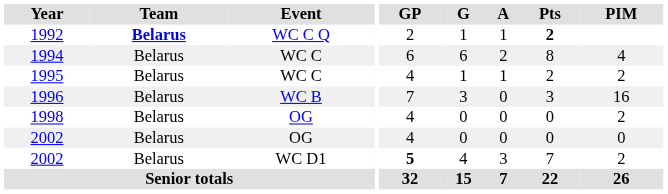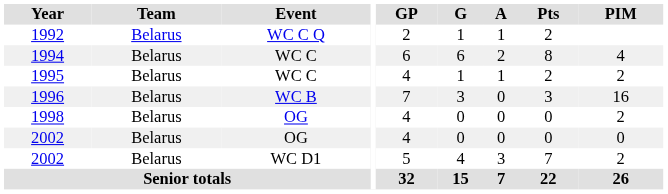(159, 34) bold -> (156, 34) normal
(550, 34) bold -> (548, 34) normal
(410, 158) bold -> (406, 158) normal
